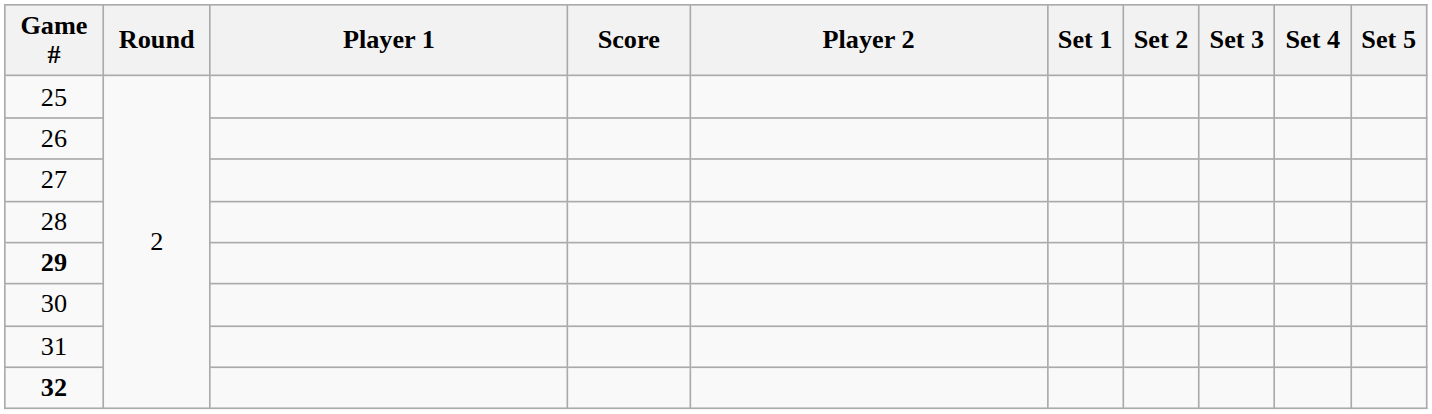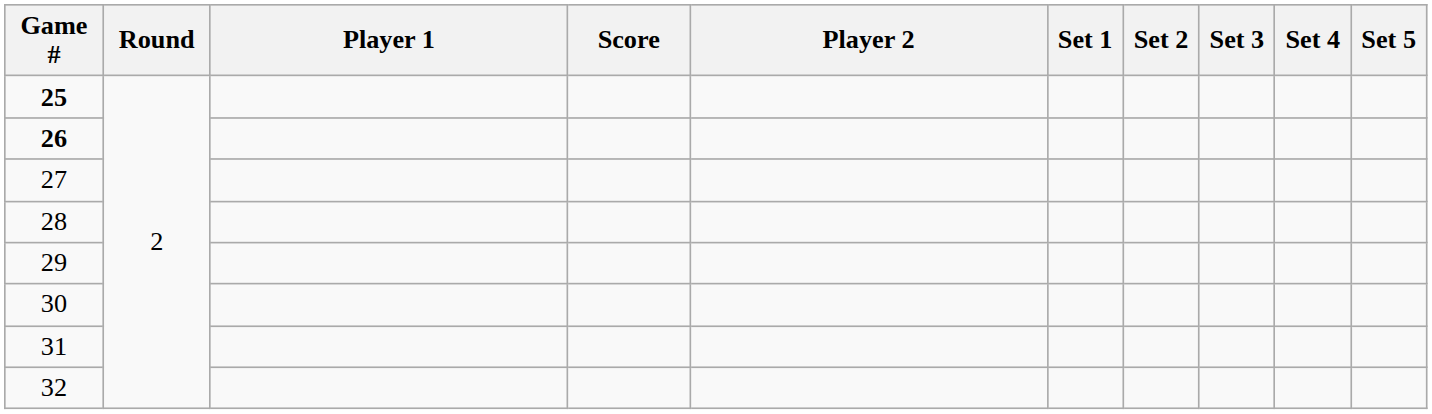(54, 96) normal -> (54, 96) bold
(54, 138) normal -> (54, 138) bold
(54, 262) bold -> (54, 262) normal
(54, 387) bold -> (54, 387) normal
